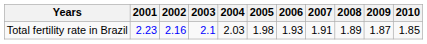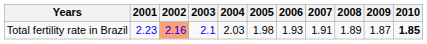(176, 30) no background -> (176, 30) lightsalmon background
(409, 30) normal -> (409, 30) bold
